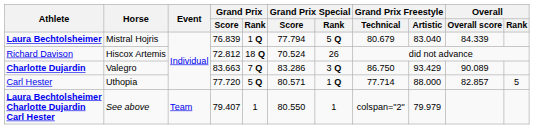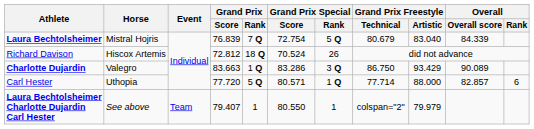(255, 40) 1 Q -> (255, 40) 7 Q
(291, 40) 77.794 -> (291, 40) 72.754
(255, 68) 7 Q -> (255, 68) 1 Q
(517, 83) 5 -> (517, 83) 6
